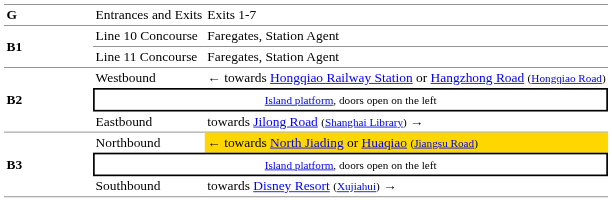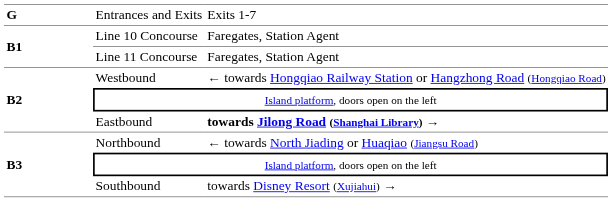(315, 121) normal -> (323, 121) bold
(343, 142) gold background -> (343, 142) no background
